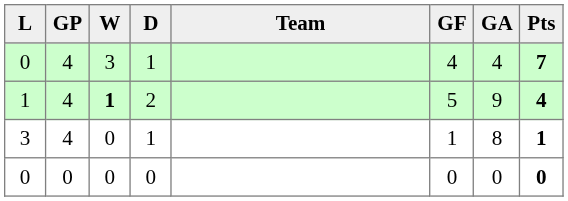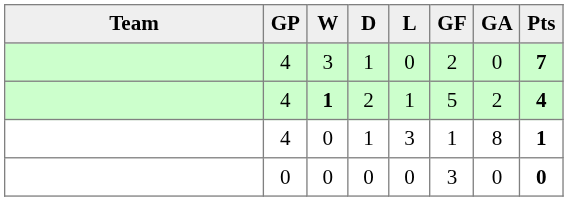columns swapped: (301, 23) <-> (25, 23)
(452, 61) 4 -> (452, 61) 2
(497, 61) 4 -> (497, 61) 0
(497, 100) 9 -> (497, 100) 2
(452, 176) 0 -> (452, 176) 3
